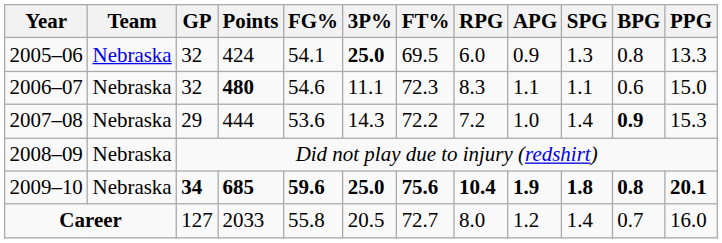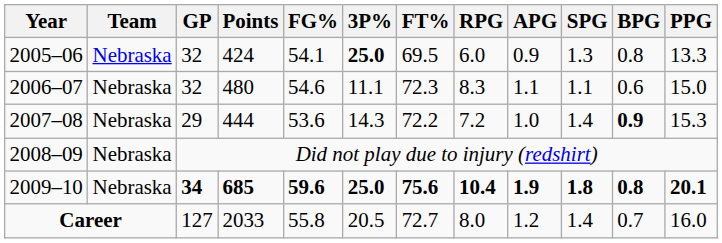(238, 87) bold -> (238, 87) normal
